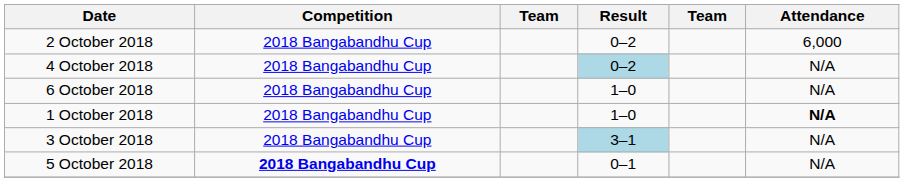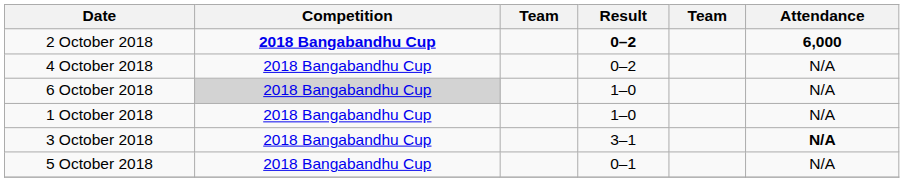(347, 41) normal -> (347, 41) bold
(623, 41) normal -> (623, 41) bold
(822, 41) normal -> (822, 41) bold
(623, 66) lightblue background -> (623, 66) no background
(347, 90) no background -> (347, 90) lightgrey background
(822, 115) bold -> (822, 115) normal
(623, 139) lightblue background -> (623, 139) no background
(822, 139) normal -> (822, 139) bold
(347, 164) bold -> (347, 164) normal
